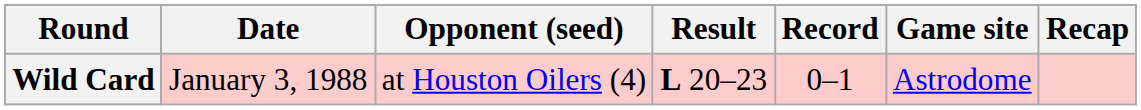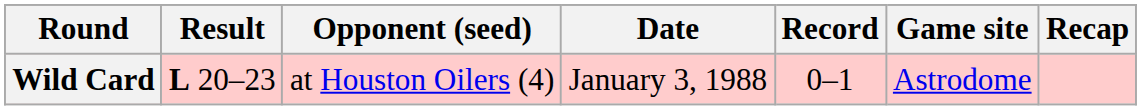columns swapped: (268, 29) <-> (714, 29)
